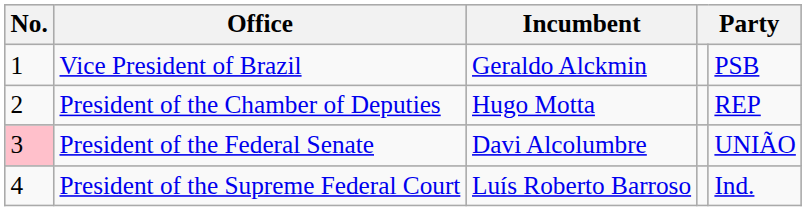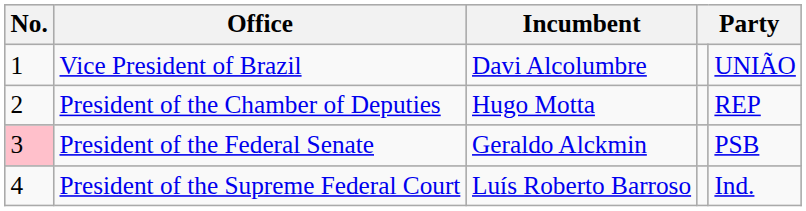(559, 64) Geraldo Alckmin -> (559, 64) Davi Alcolumbre
(737, 64) PSB -> (755, 64) UNIÃO
(559, 144) Davi Alcolumbre -> (559, 144) Geraldo Alckmin
(755, 144) UNIÃO -> (737, 144) PSB
